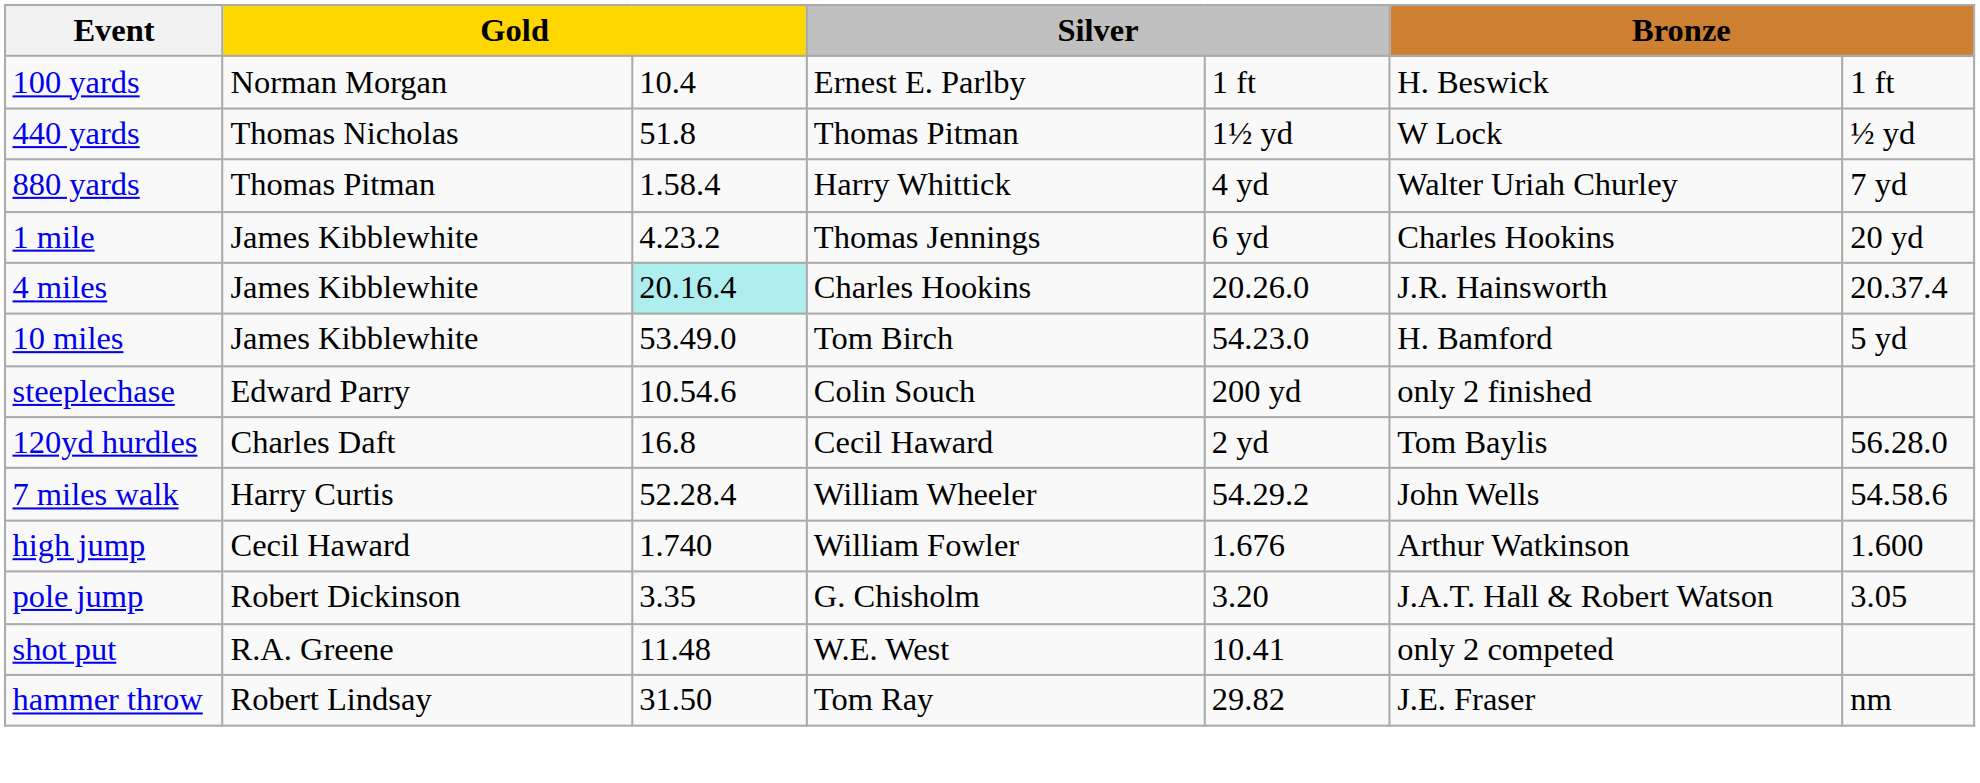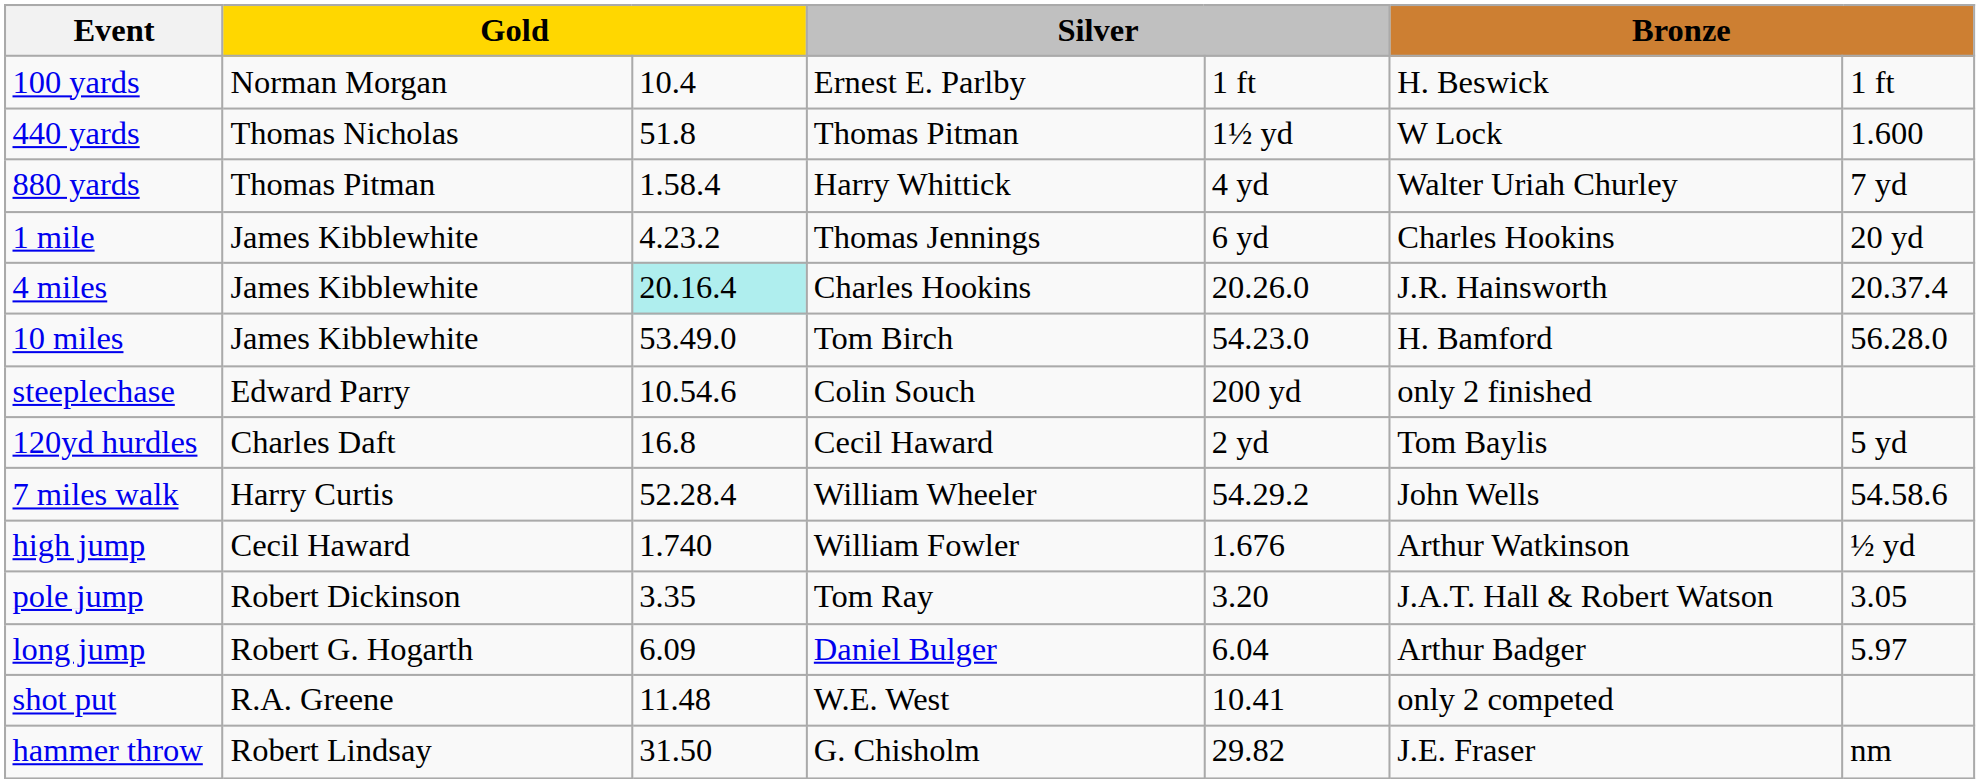(1883, 133) ½ yd -> (1887, 133) 1.600
(1879, 339) 5 yd -> (1899, 339) 56.28.0
(1899, 442) 56.28.0 -> (1879, 442) 5 yd
(1887, 545) 1.600 -> (1883, 545) ½ yd
(897, 596) G. Chisholm -> (874, 596) Tom Ray
+ row: (79, 648)
(874, 699) Tom Ray -> (897, 751) G. Chisholm
